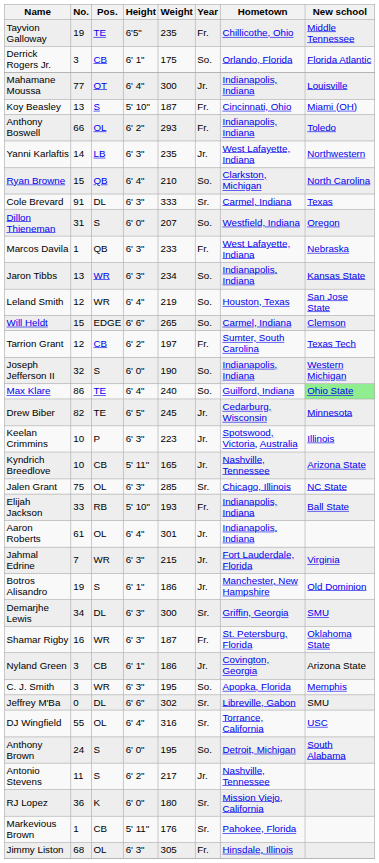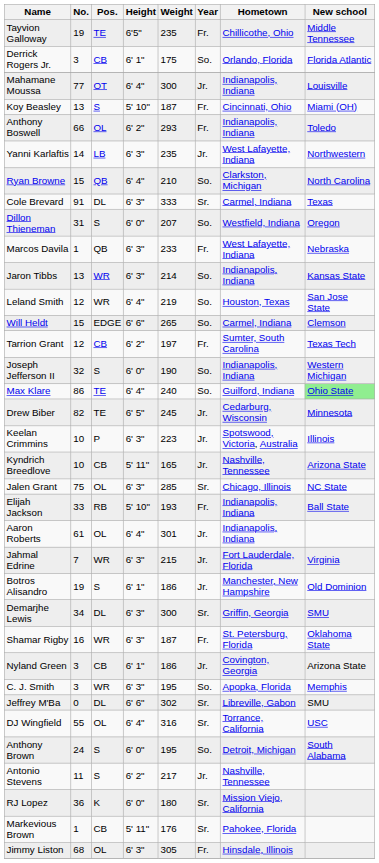(169, 275) 234 -> (169, 275) 214
